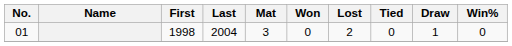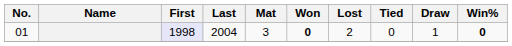(182, 32) no background -> (182, 32) lavender background
(308, 32) normal -> (308, 32) bold
(483, 32) normal -> (483, 32) bold
